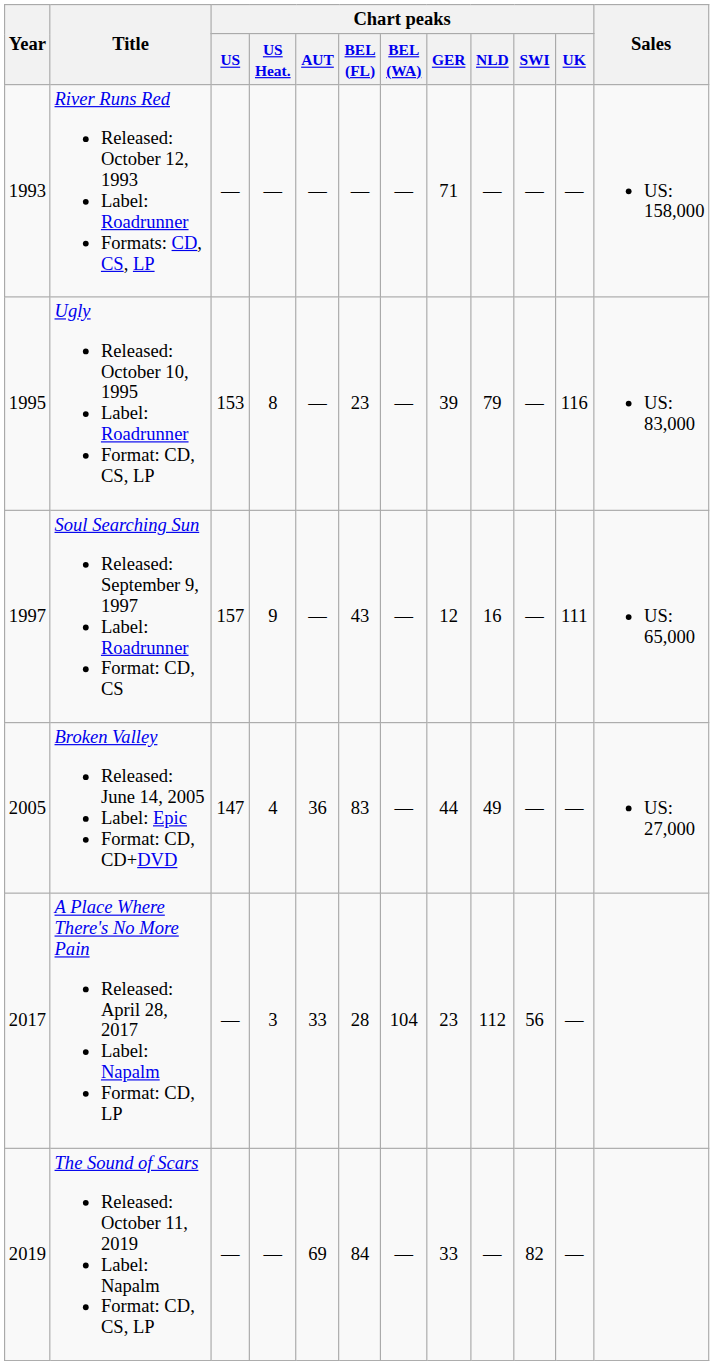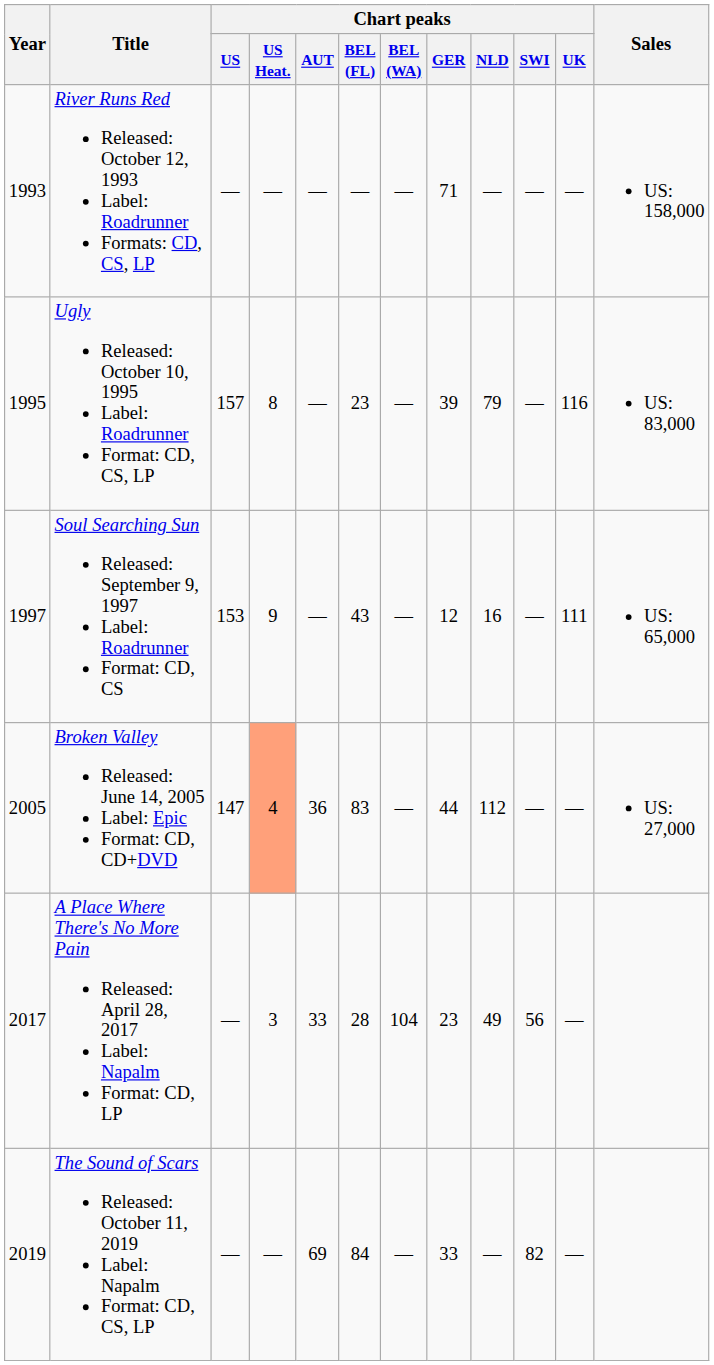(230, 403) 153 -> (230, 403) 157
(230, 616) 157 -> (230, 616) 153
(273, 807) no background -> (273, 807) lightsalmon background
(492, 807) 49 -> (492, 807) 112
(492, 1020) 112 -> (492, 1020) 49
